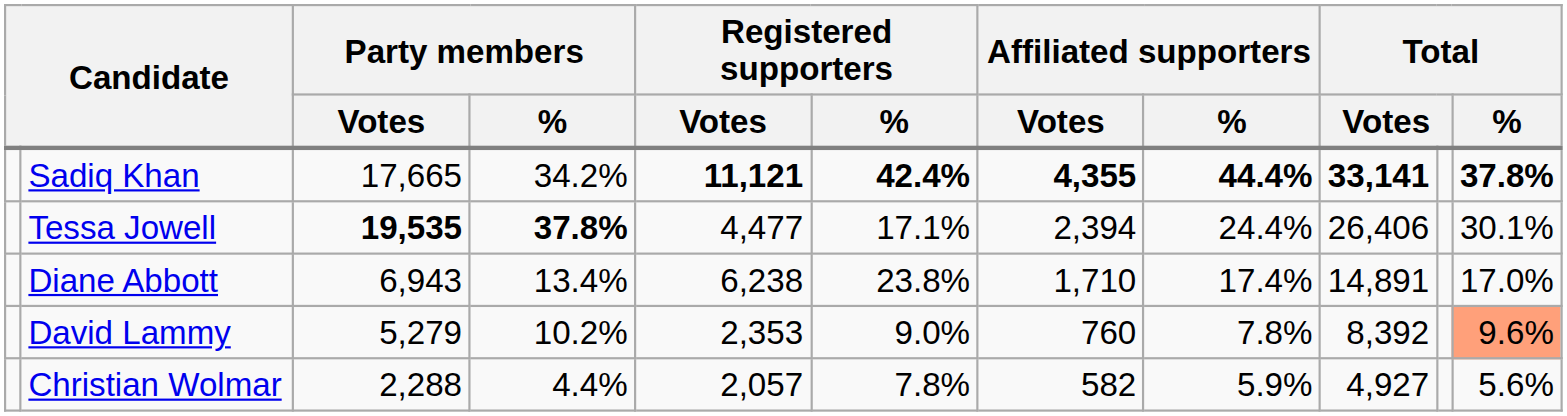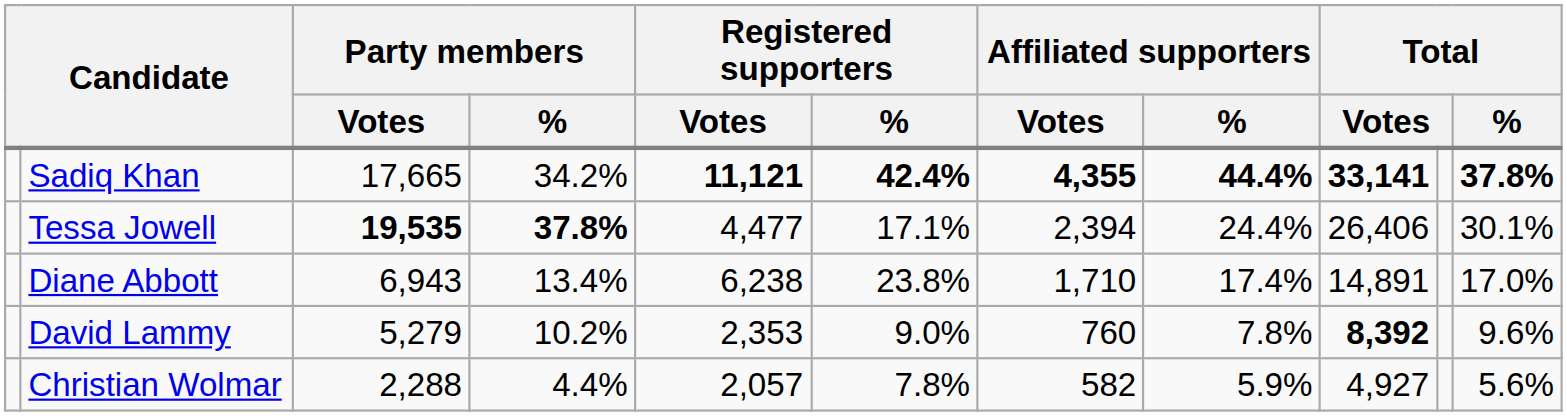(1388, 333) normal -> (1388, 333) bold
(1516, 333) lightsalmon background -> (1516, 333) no background
